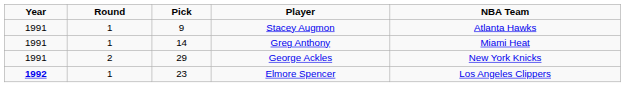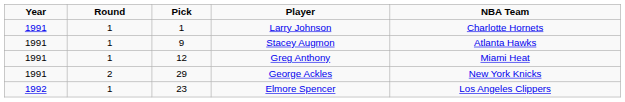+ row: (300, 27)
(182, 43) 14 -> (182, 58) 12
(36, 74) bold -> (36, 89) normal
